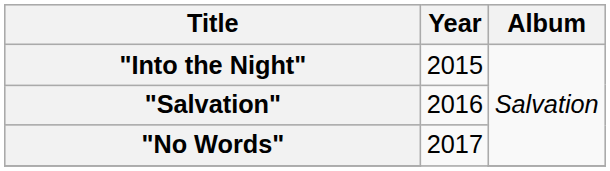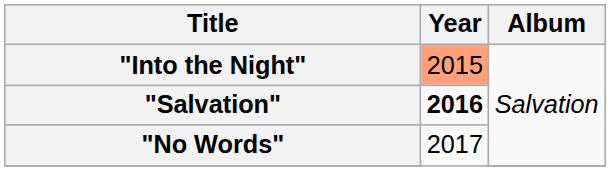(455, 64) no background -> (455, 64) lightsalmon background
(455, 104) normal -> (455, 104) bold
